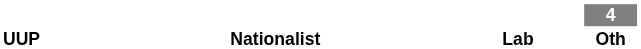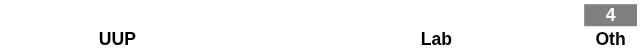- column: (275, 15)
